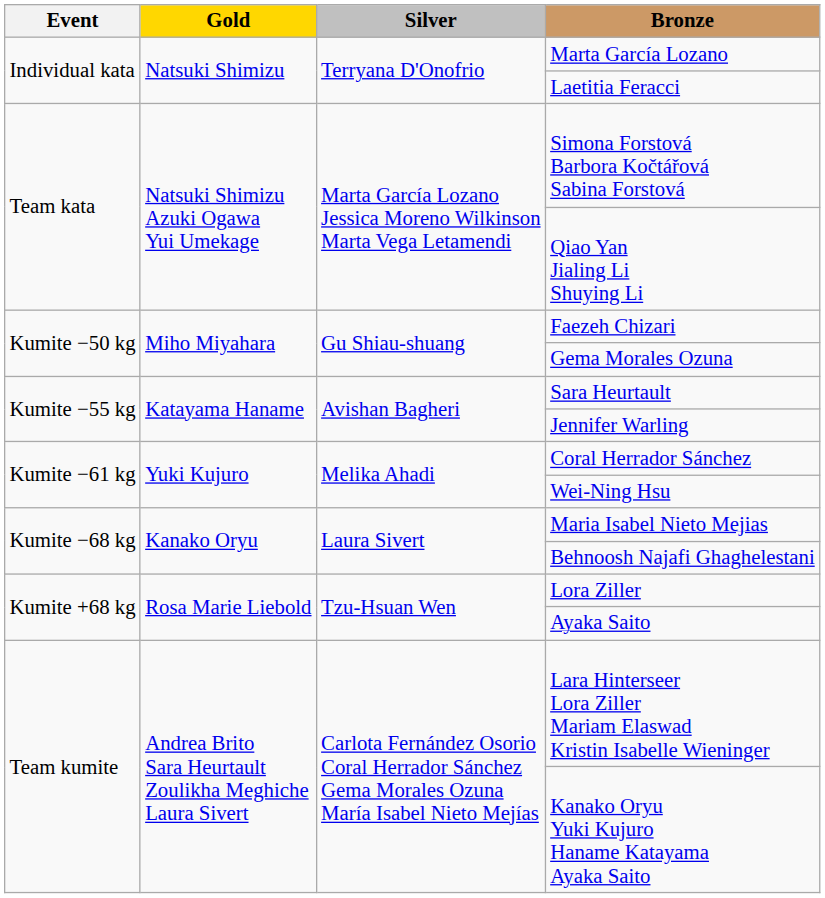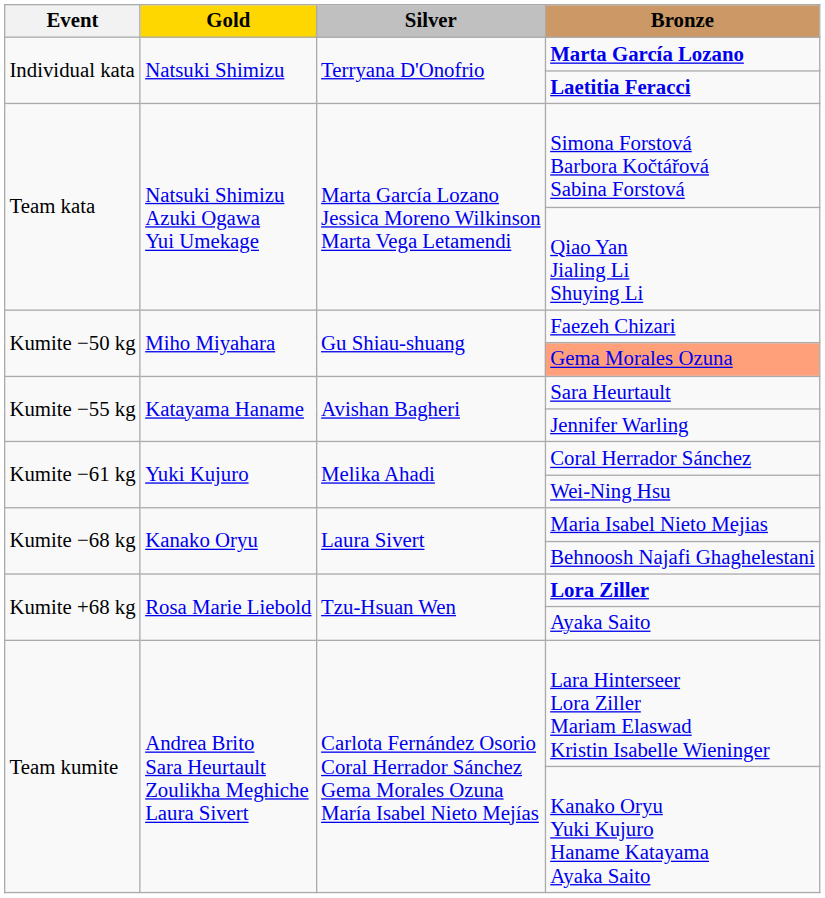(639, 53) normal -> (647, 53) bold
(615, 86) normal -> (620, 86) bold
(641, 359) no background -> (641, 359) lightsalmon background
(595, 590) normal -> (600, 590) bold
